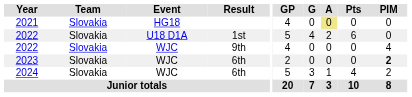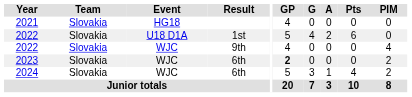(329, 23) khaki background -> (329, 23) no background
(288, 60) normal -> (288, 60) bold
(389, 60) bold -> (389, 60) normal
